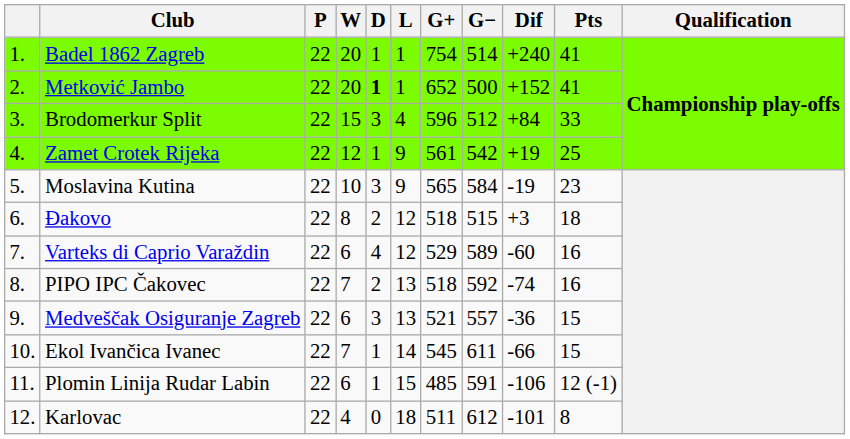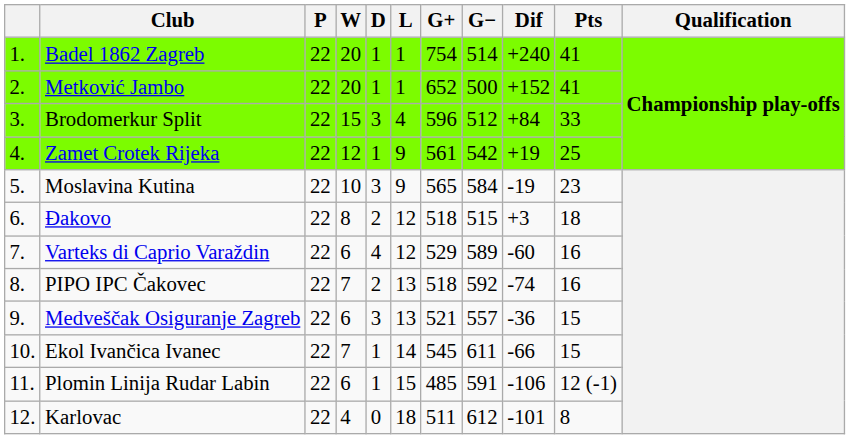(376, 86) bold -> (376, 86) normal
